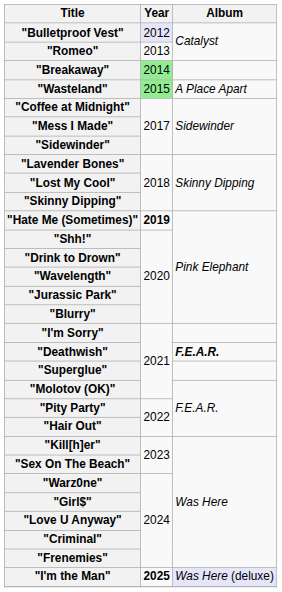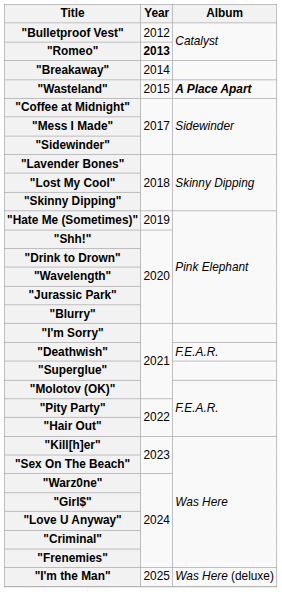(157, 32) lavender background -> (157, 32) no background
(157, 51) normal -> (157, 51) bold
(157, 70) lightgreen background -> (157, 70) no background
(157, 88) lightgreen background -> (157, 88) no background
(211, 88) normal -> (213, 88) bold
(157, 220) bold -> (157, 220) normal
(197, 351) bold -> (197, 351) normal
(157, 577) bold -> (157, 577) normal
(225, 577) lavender background -> (225, 577) no background
